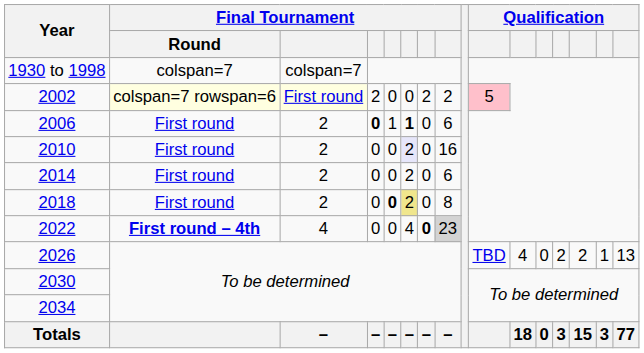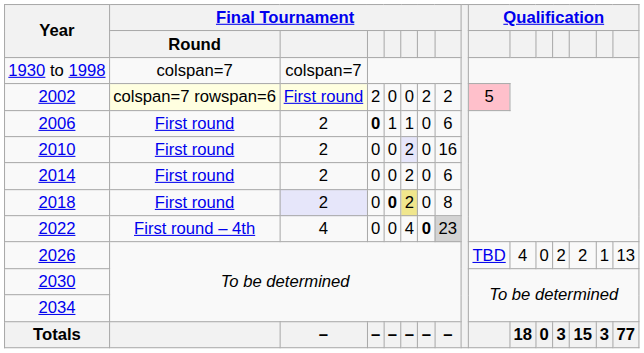(409, 123) bold -> (409, 123) normal
(323, 202) no background -> (323, 202) lavender background
(195, 228) bold -> (195, 228) normal
